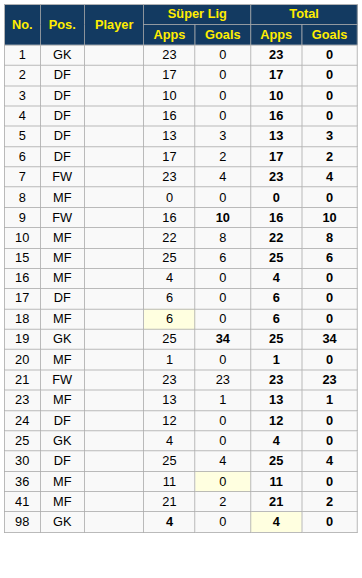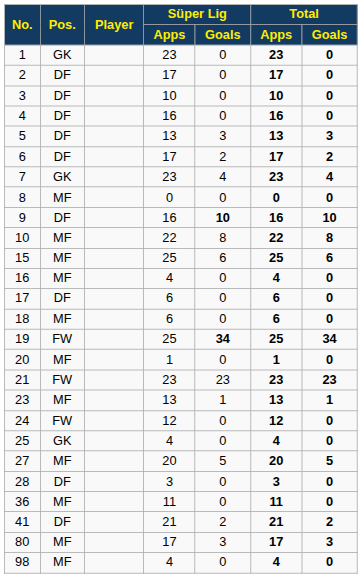(62, 177) FW -> (62, 177) GK
(62, 217) FW -> (62, 217) DF
(169, 319) lightyellow background -> (169, 319) no background
(62, 339) GK -> (62, 339) FW
(62, 420) DF -> (62, 420) FW
+ row: (22, 461)
+ row: (22, 481)
- row: (22, 461)
(223, 481) lightyellow background -> (223, 501) no background
(62, 501) MF -> (62, 522) DF
+ row: (22, 542)
(62, 522) GK -> (62, 562) MF
(169, 522) bold -> (169, 562) normal
(276, 522) lightyellow background -> (276, 562) no background
